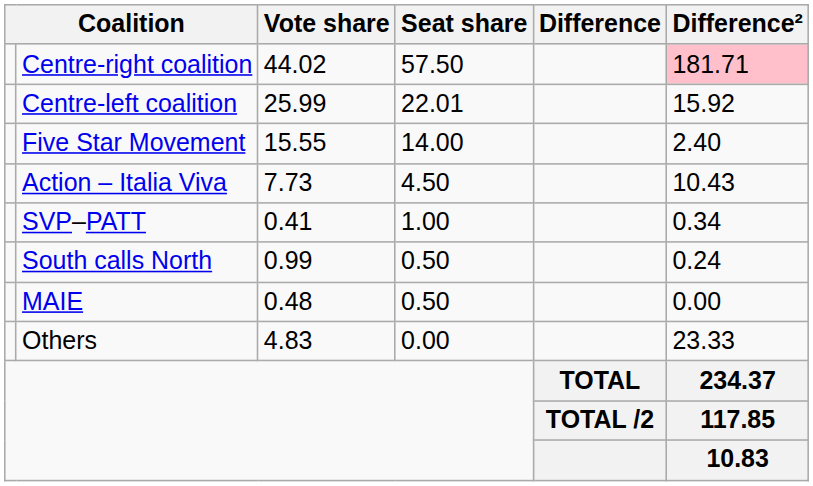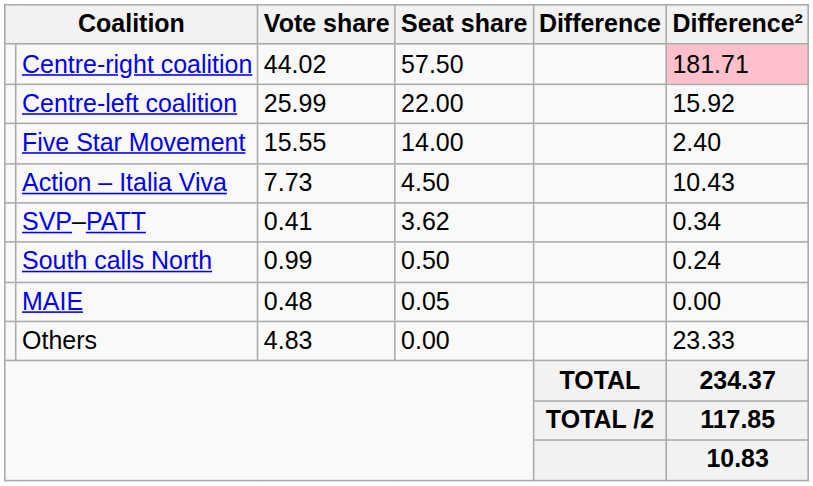(432, 103) 22.01 -> (432, 103) 22.00
(425, 222) 1.00 -> (425, 222) 3.62
(425, 301) 0.50 -> (425, 301) 0.05
